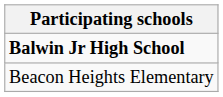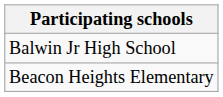(97, 48) bold -> (92, 48) normal
